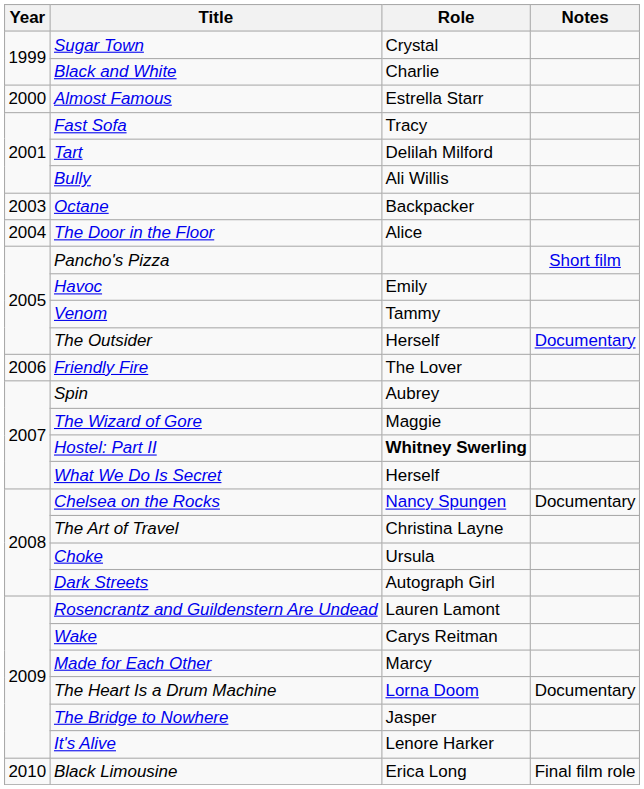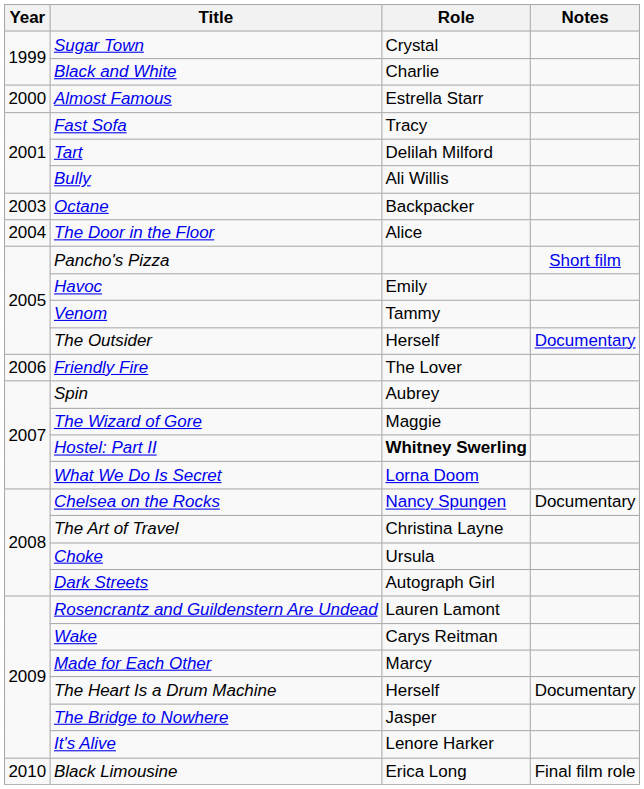(412, 475) Herself -> (432, 475) Lorna Doom
(432, 690) Lorna Doom -> (412, 690) Herself
